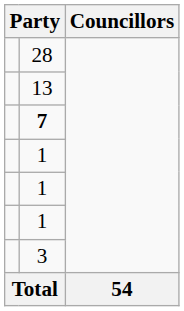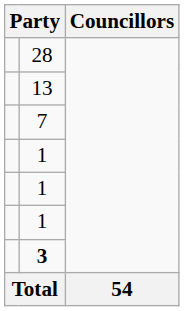(42, 121) bold -> (42, 121) normal
(42, 255) normal -> (42, 255) bold
